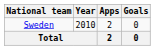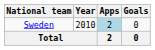(109, 25) no background -> (109, 25) lightblue background
